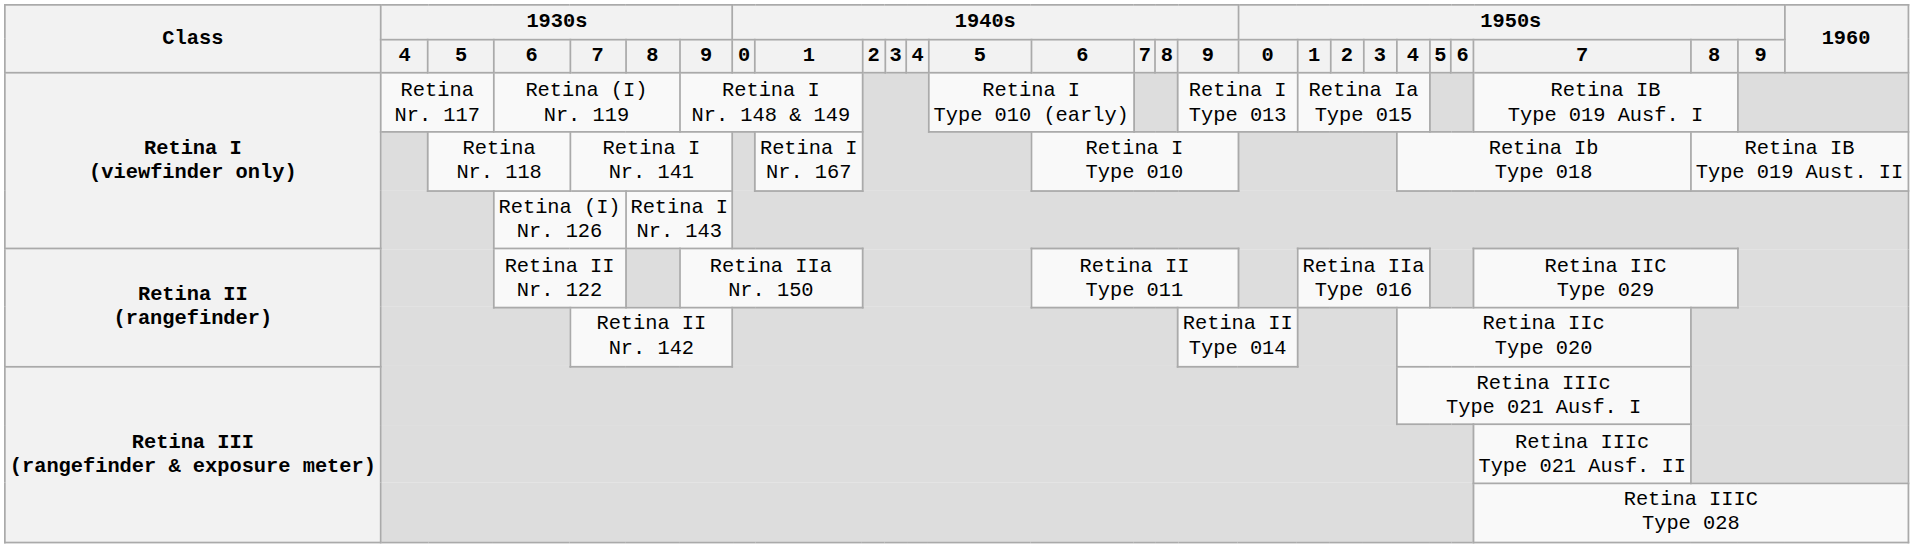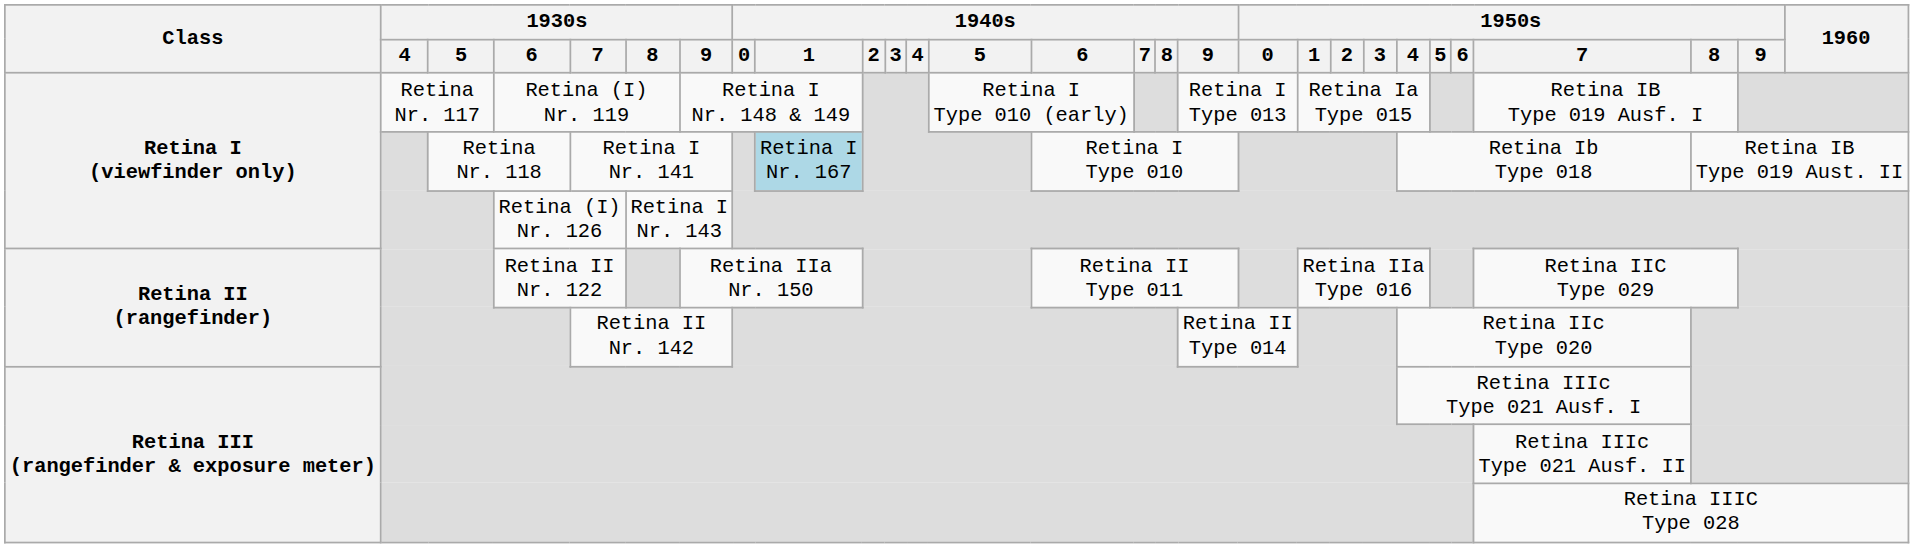(809, 161) no background -> (809, 161) lightblue background
